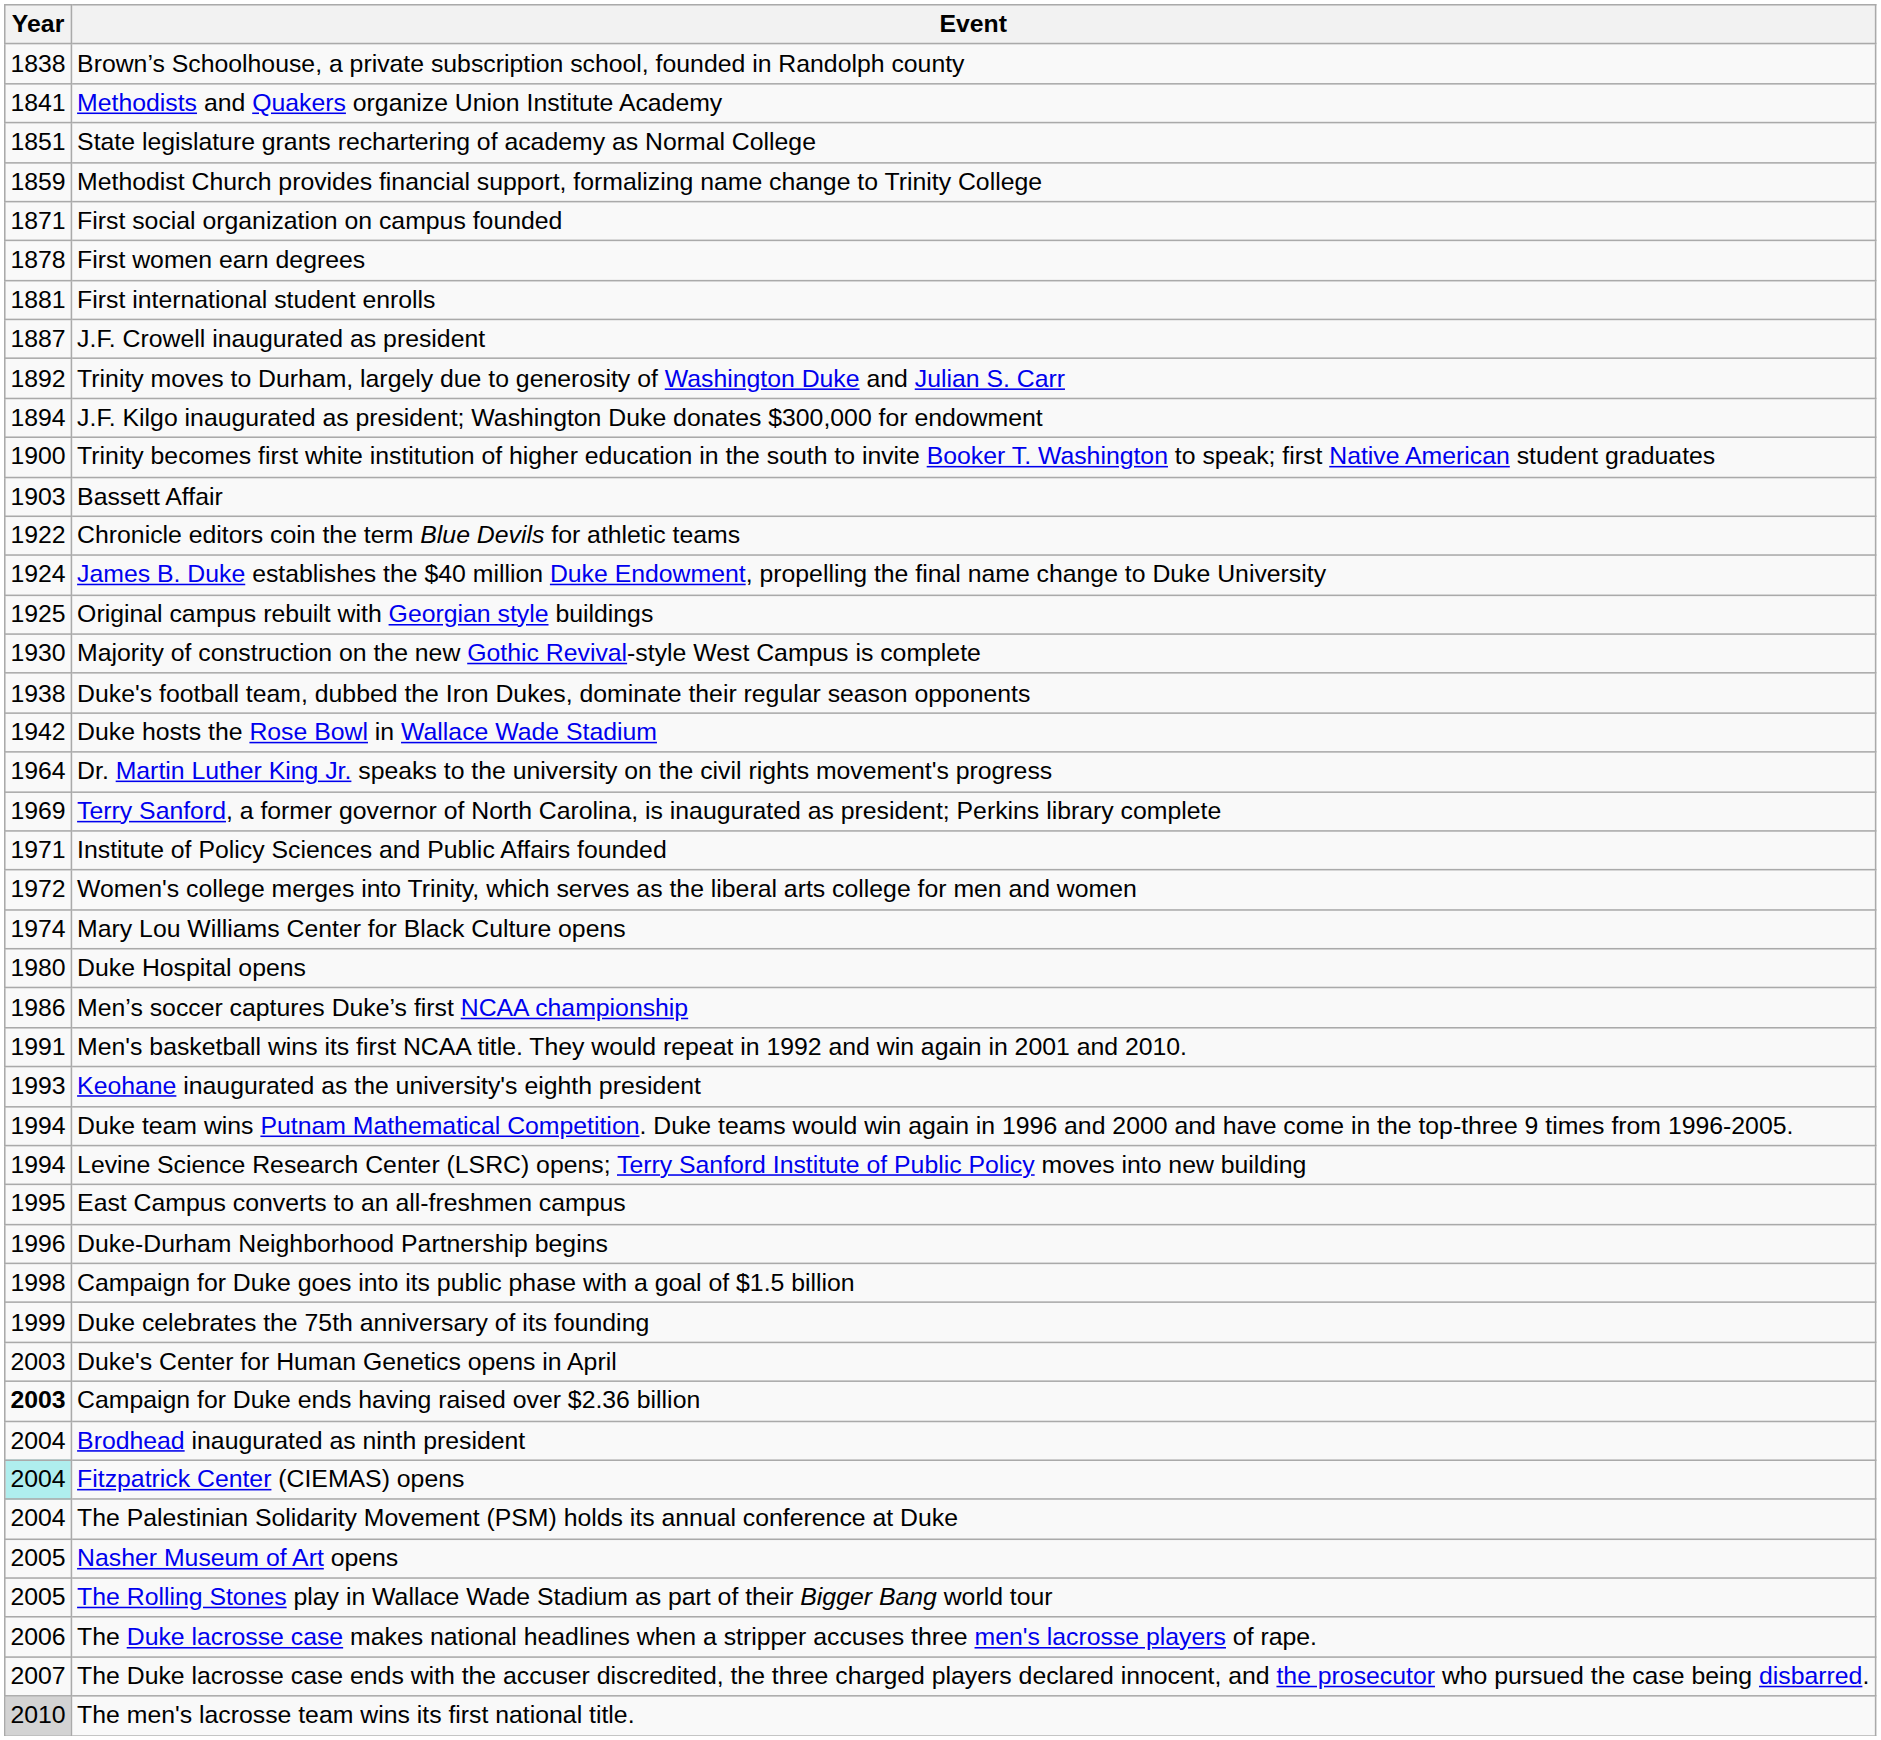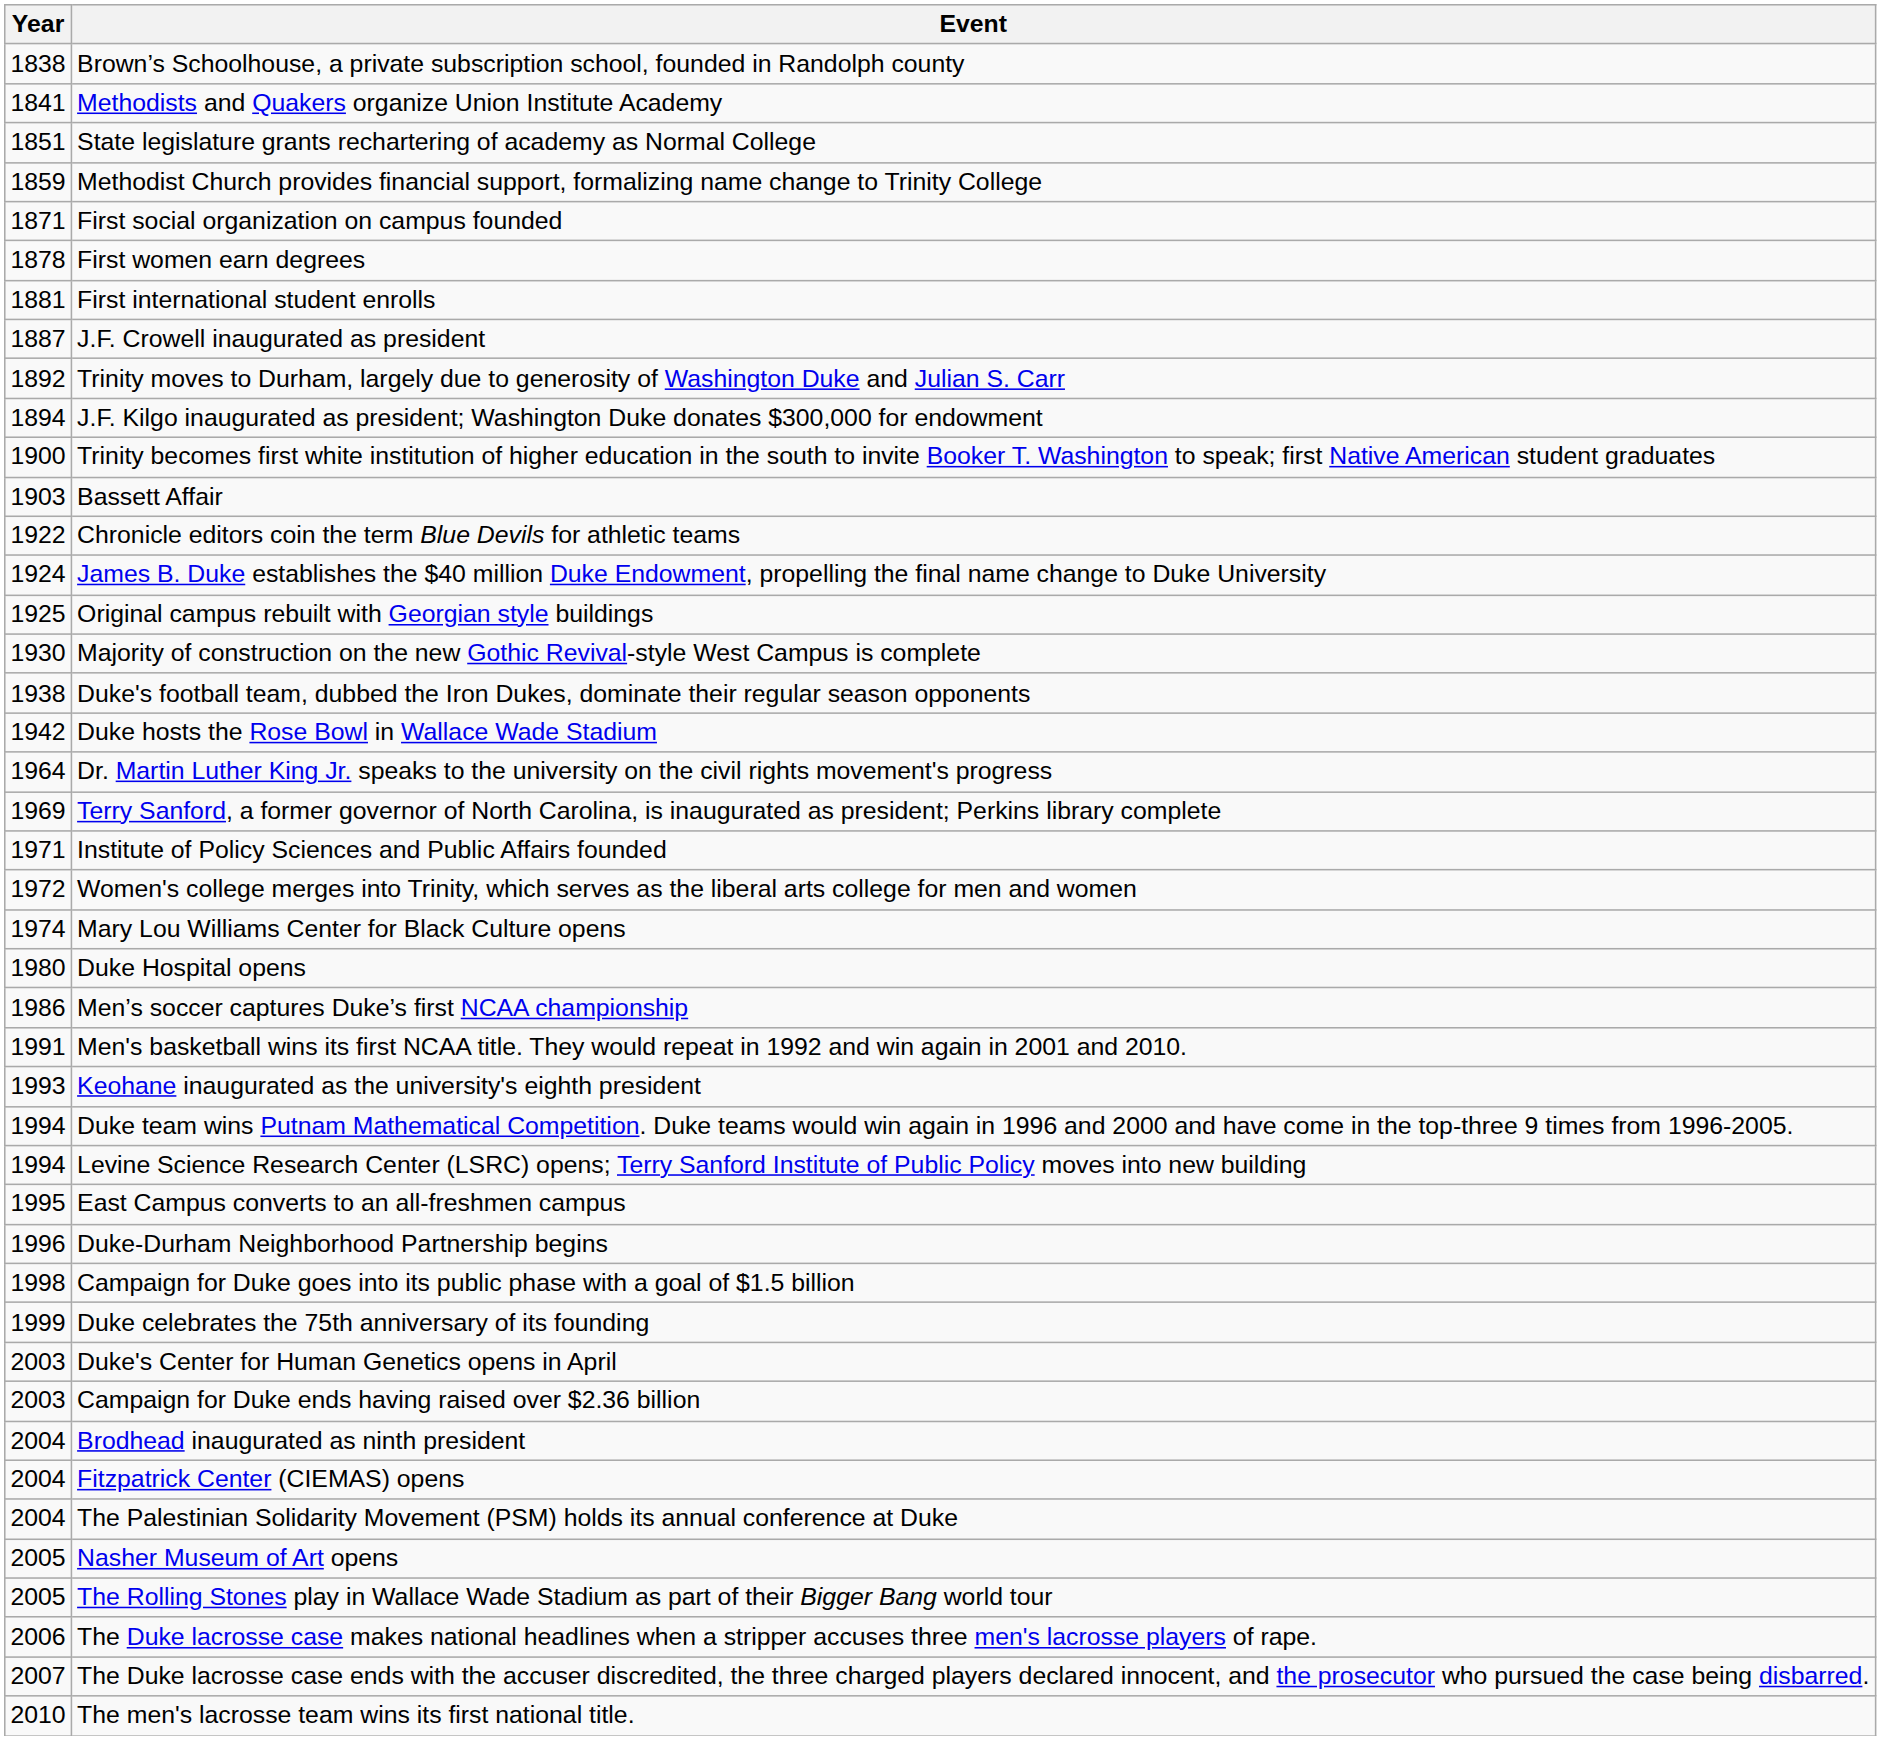(38, 1400) bold -> (38, 1400) normal
(38, 1479) paleturquoise background -> (38, 1479) no background
(38, 1715) lightgrey background -> (38, 1715) no background
